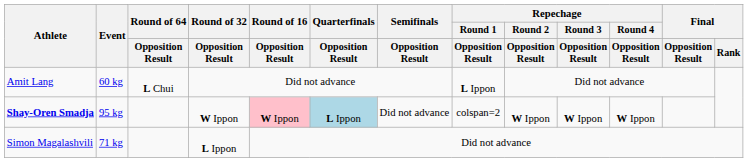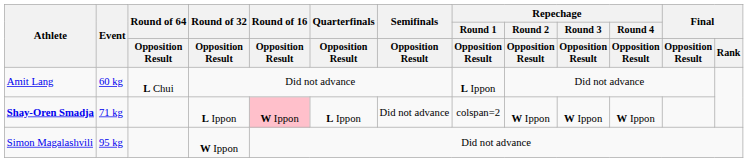(111, 112) 95 kg -> (111, 112) 71 kg
(219, 119) W Ippon -> (219, 119) L Ippon
(343, 119) lightblue background -> (343, 119) no background
(111, 142) 71 kg -> (111, 142) 95 kg
(219, 149) L Ippon -> (219, 149) W Ippon
